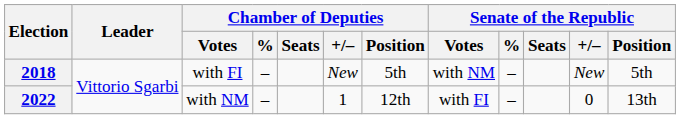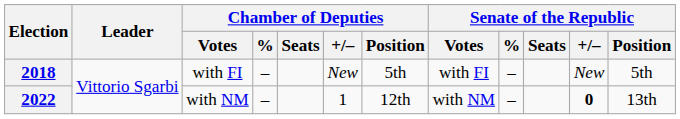(464, 72) with NM -> (464, 72) with FI
(464, 99) with FI -> (464, 99) with NM
(589, 99) normal -> (589, 99) bold
